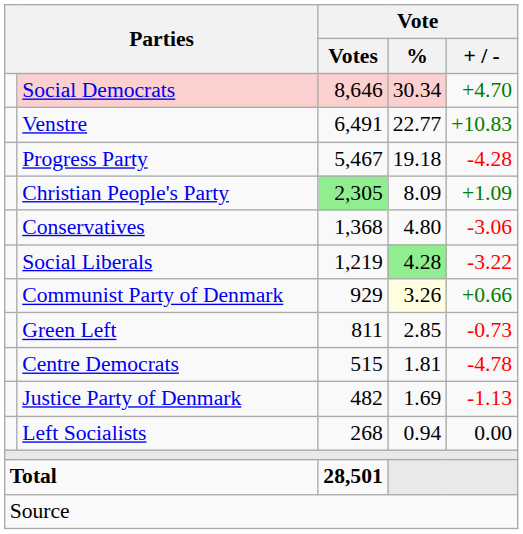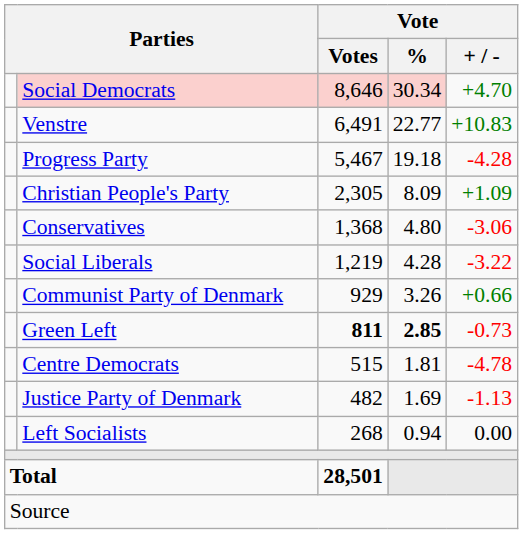(358, 192) lightgreen background -> (358, 192) no background
(422, 261) lightgreen background -> (422, 261) no background
(422, 295) lightyellow background -> (422, 295) no background
(367, 329) normal -> (367, 329) bold
(422, 329) normal -> (422, 329) bold
